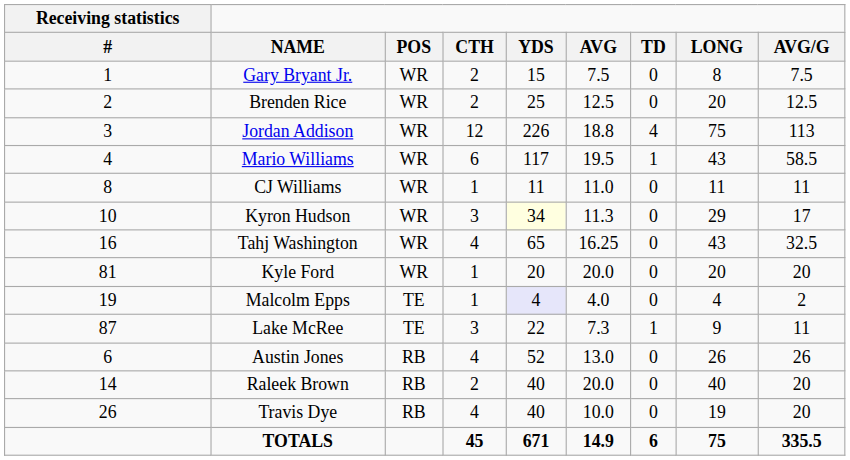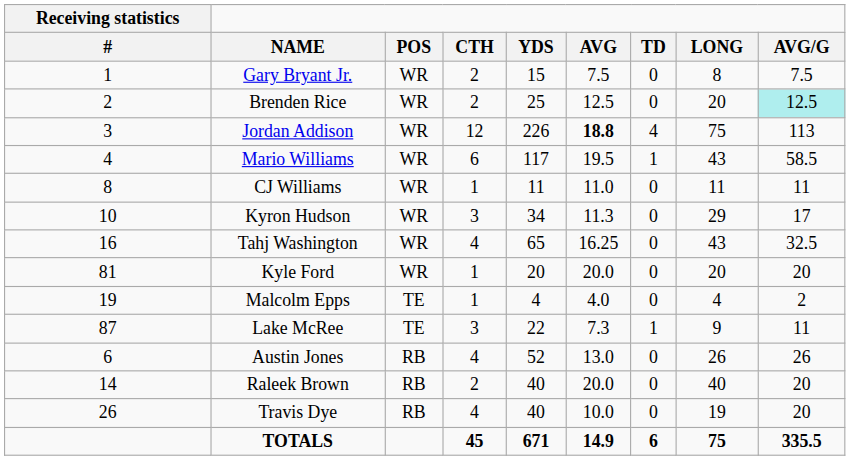(802, 103) no background -> (802, 103) paleturquoise background
(598, 131) normal -> (598, 131) bold
(536, 215) lightyellow background -> (536, 215) no background
(536, 300) lavender background -> (536, 300) no background
